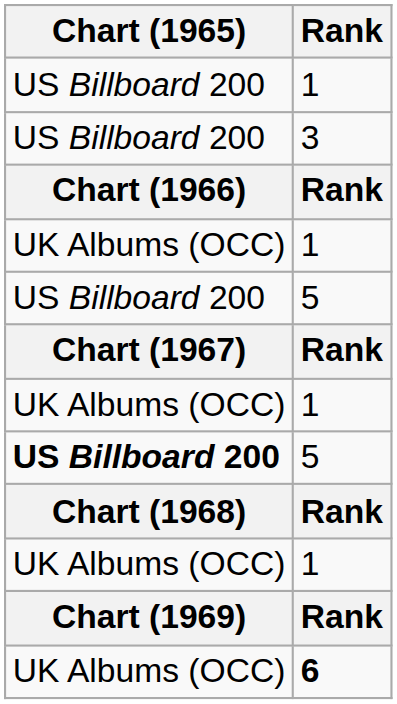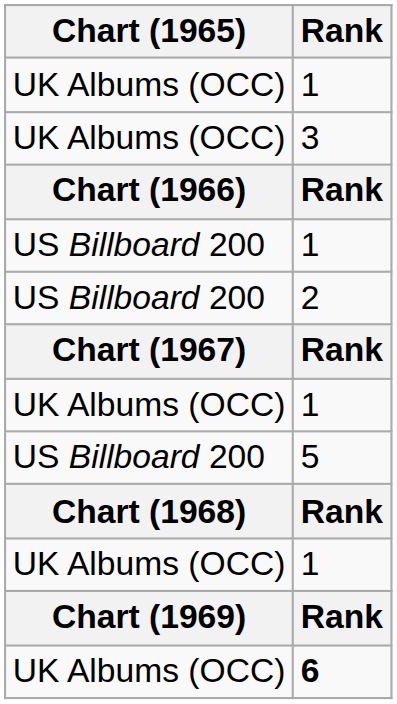(139, 84) US Billboard 200 -> (149, 84) UK Albums (OCC)
(139, 137) US Billboard 200 -> (149, 137) UK Albums (OCC)
(149, 244) UK Albums (OCC) -> (139, 244) US Billboard 200
(310, 297) 5 -> (310, 297) 2
(146, 457) bold -> (139, 457) normal
